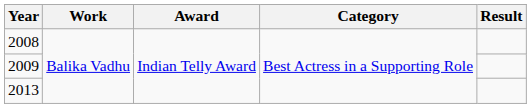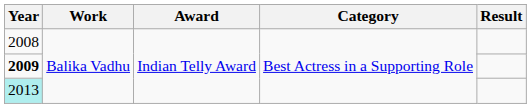(24, 66) normal -> (24, 66) bold
(24, 90) no background -> (24, 90) paleturquoise background
